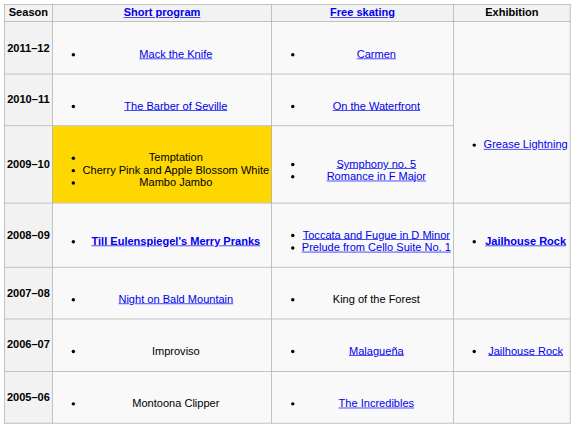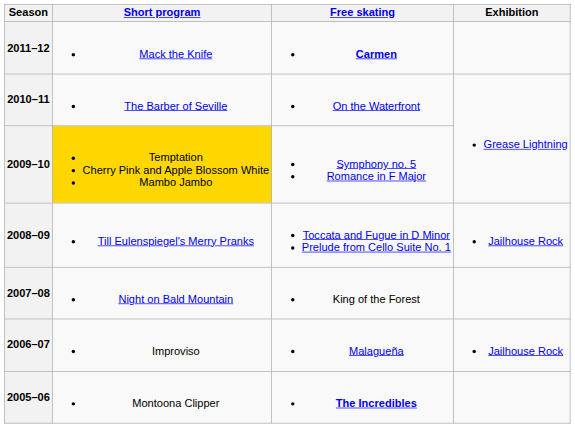(363, 54) normal -> (363, 54) bold
(162, 241) bold -> (162, 241) normal
(512, 241) bold -> (512, 241) normal
(363, 403) normal -> (363, 403) bold
